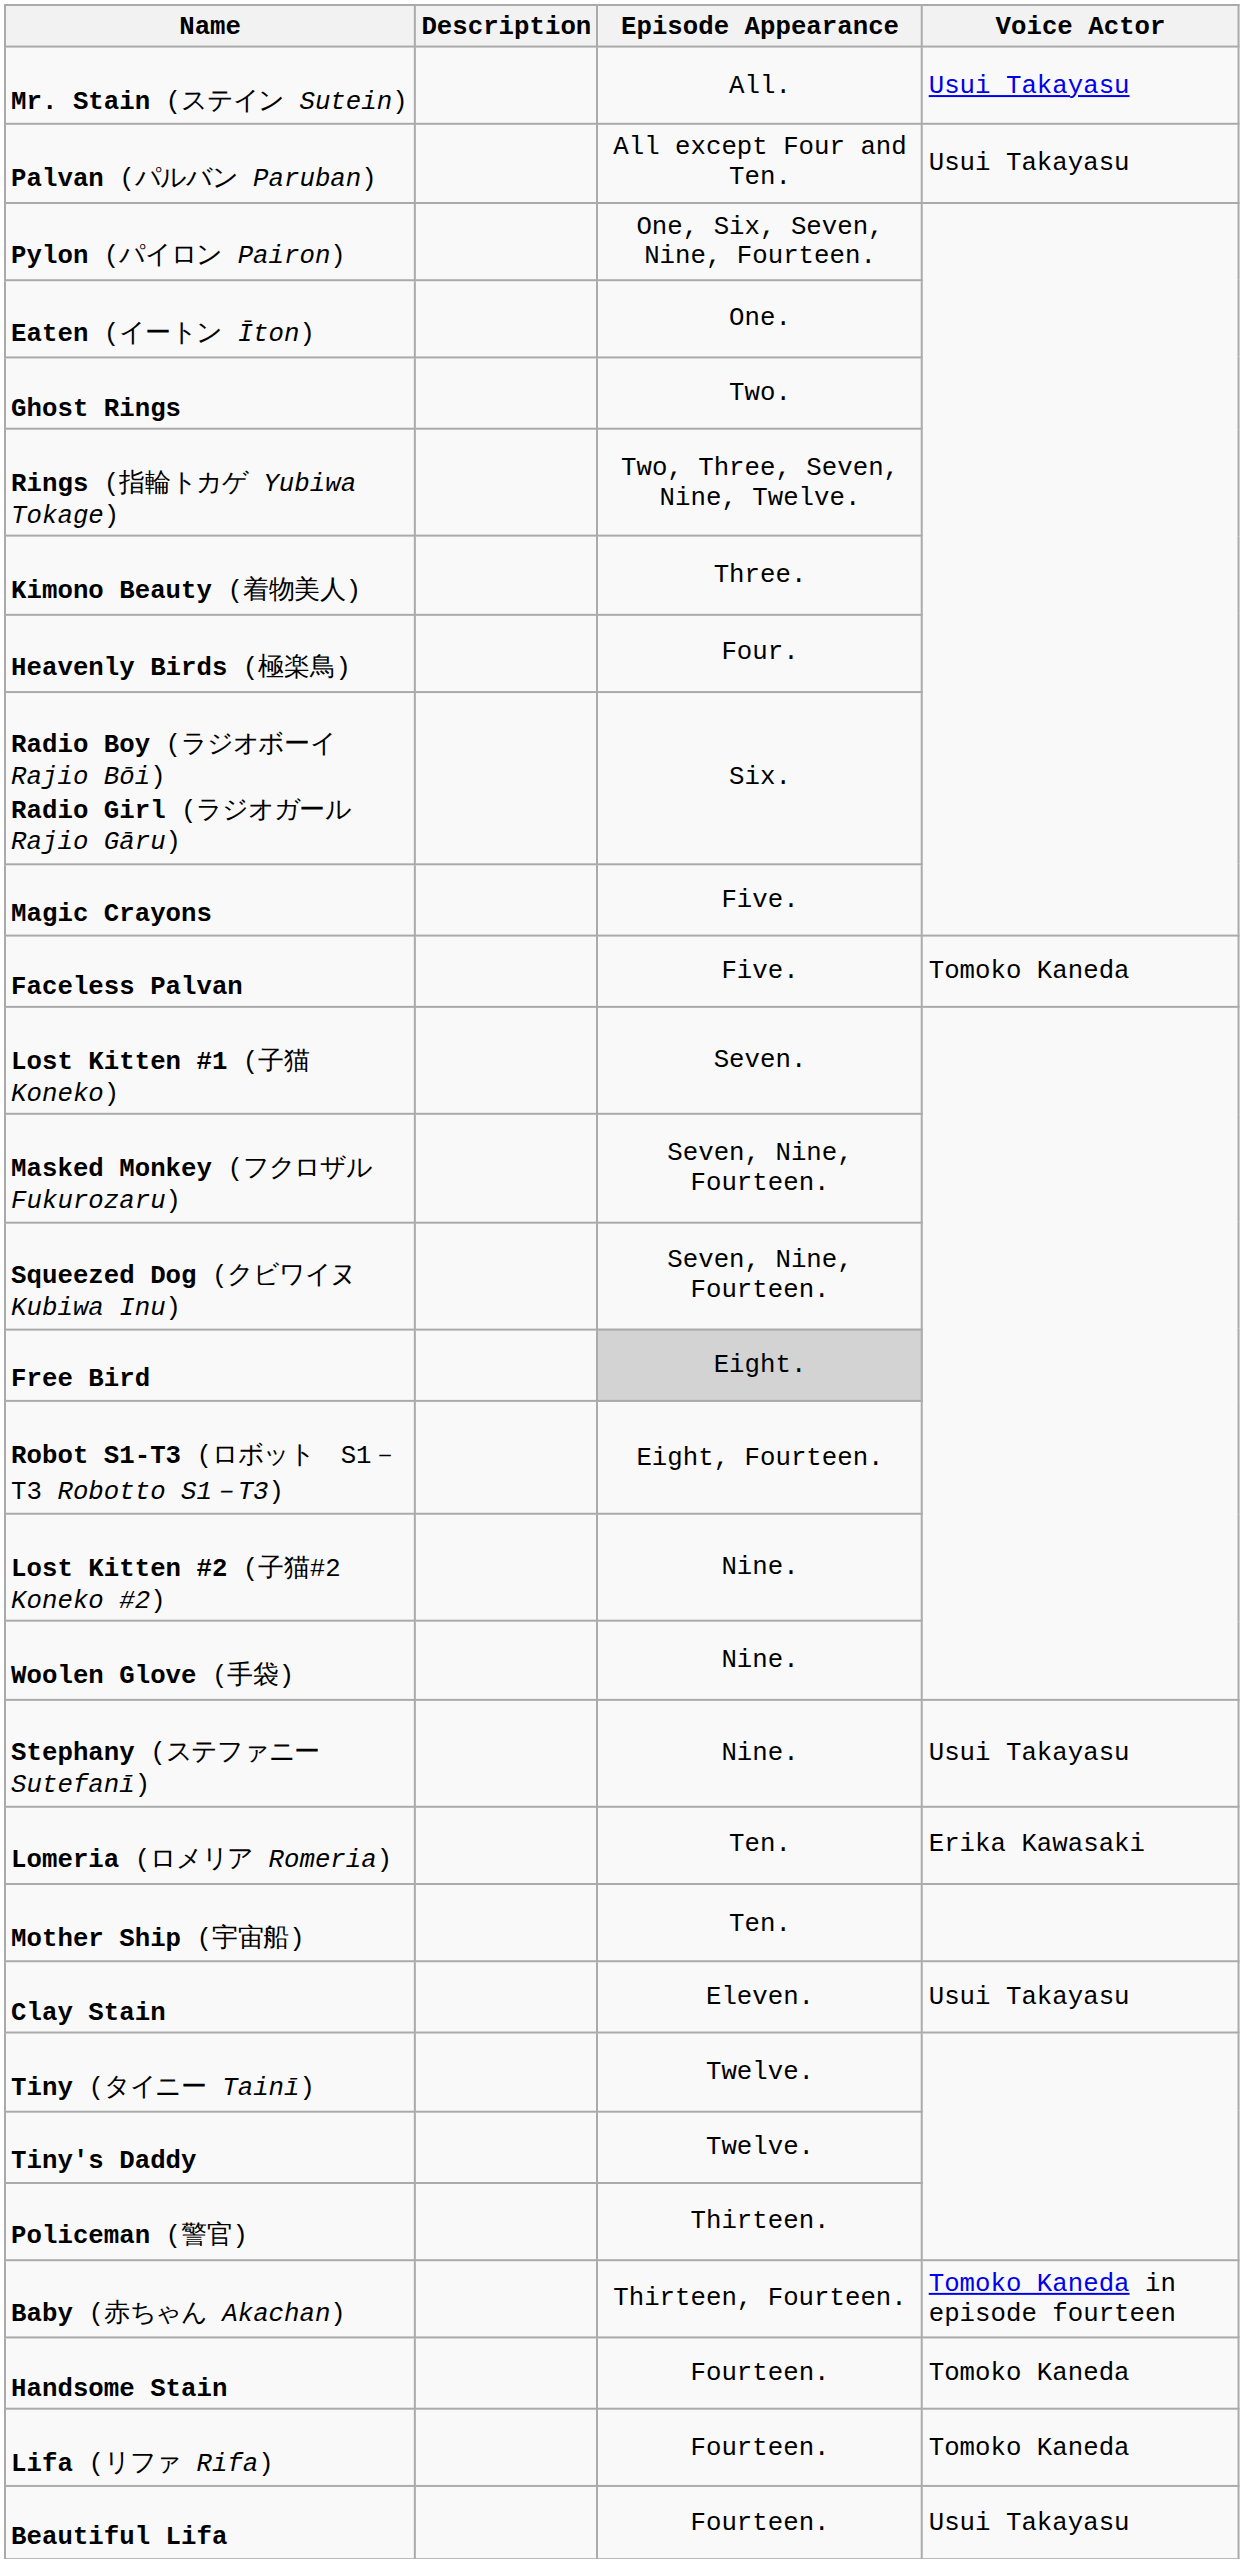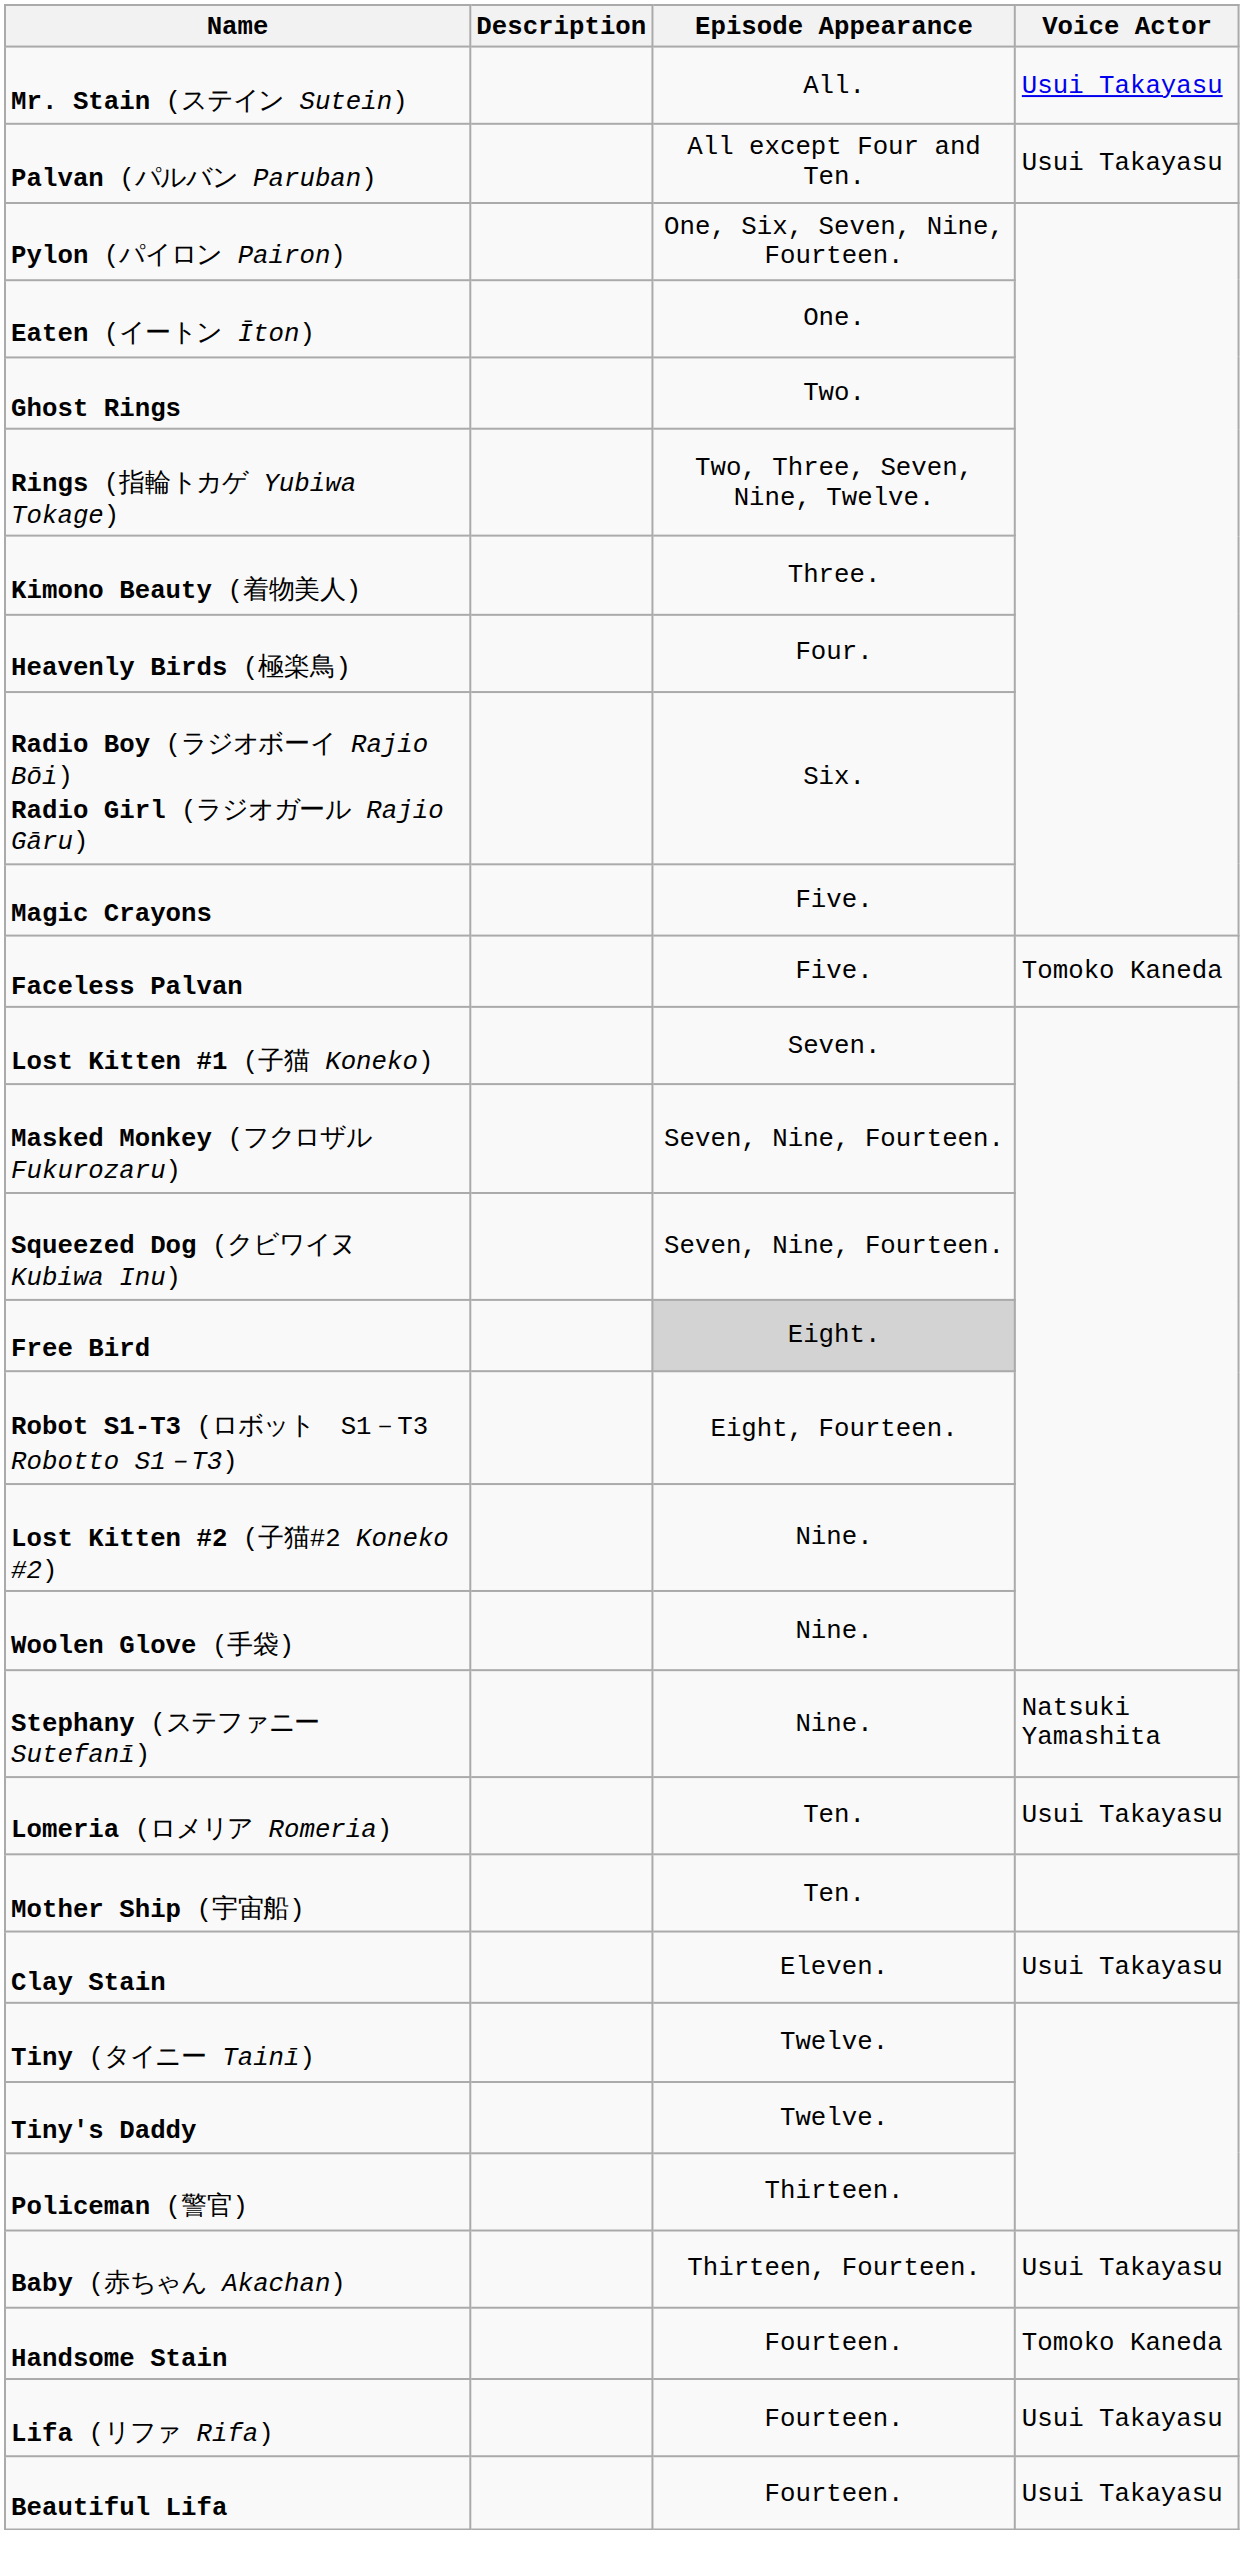(1029, 1753) Usui Takayasu -> (1091, 1723) Natsuki Yamashita
(1037, 1845) Erika Kawasaki -> (1122, 1815) Usui Takayasu
(1052, 2299) Tomoko Kaneda in episode fourteen -> (1122, 2269) Usui Takayasu
(1029, 2448) Tomoko Kaneda -> (1122, 2418) Usui Takayasu
